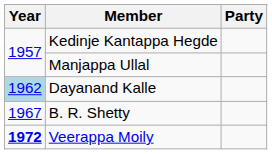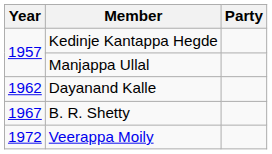(25, 88) lightblue background -> (25, 88) no background
(25, 137) bold -> (25, 137) normal
